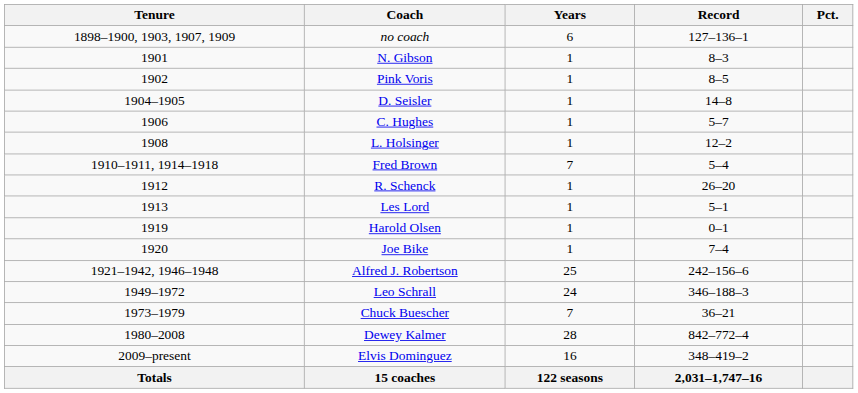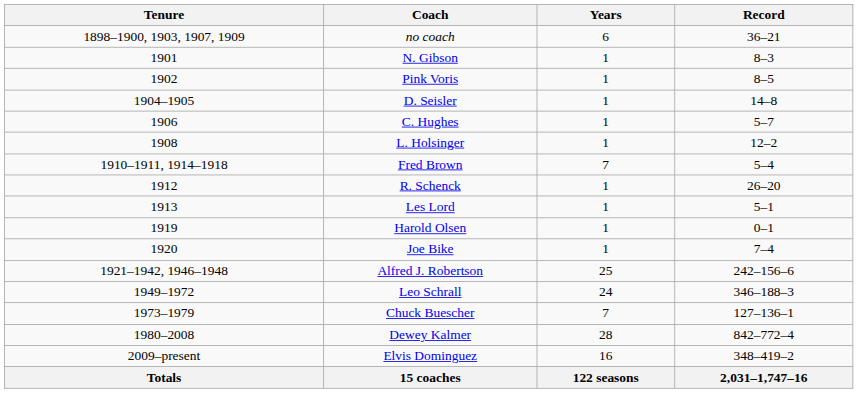- column: (828, 15)
(719, 36) 127–136–1 -> (764, 36) 36–21
(719, 313) 36–21 -> (764, 313) 127–136–1
